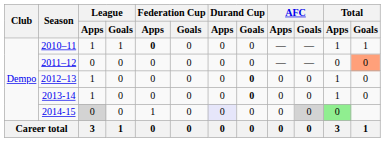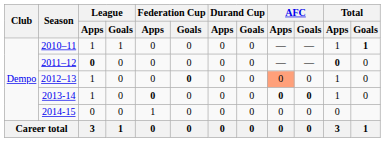(153, 46) bold -> (153, 46) normal
(366, 46) normal -> (366, 46) bold
(92, 63) normal -> (92, 63) bold
(337, 63) normal -> (337, 63) bold
(366, 63) lightsalmon background -> (366, 63) no background
(189, 79) normal -> (189, 79) bold
(252, 79) bold -> (252, 79) normal
(281, 79) no background -> (281, 79) lightsalmon background
(153, 96) normal -> (153, 96) bold
(252, 96) bold -> (252, 96) normal
(281, 96) normal -> (281, 96) bold
(309, 96) normal -> (309, 96) bold
(92, 112) lightgrey background -> (92, 112) no background
(222, 112) lavender background -> (222, 112) no background
(309, 112) lightgrey background -> (309, 112) no background
(337, 112) lightgreen background -> (337, 112) no background
